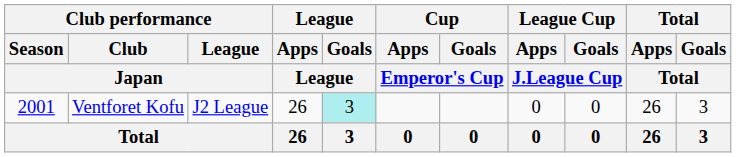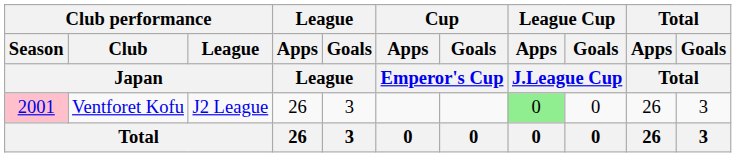(36, 107) no background -> (36, 107) pink background
(349, 107) paleturquoise background -> (349, 107) no background
(536, 107) no background -> (536, 107) lightgreen background
